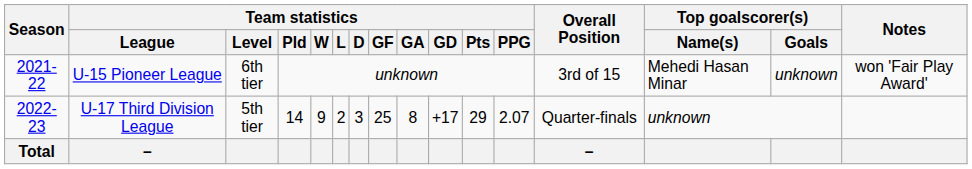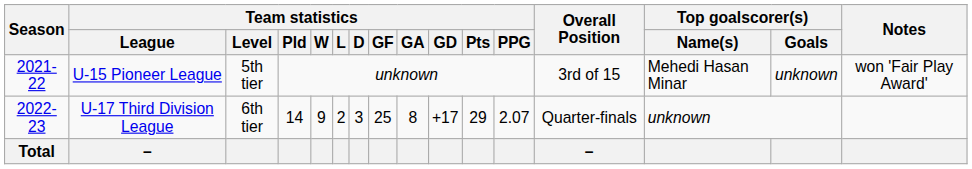(252, 76) 6th tier -> (252, 76) 5th tier
(252, 118) 5th tier -> (252, 118) 6th tier
